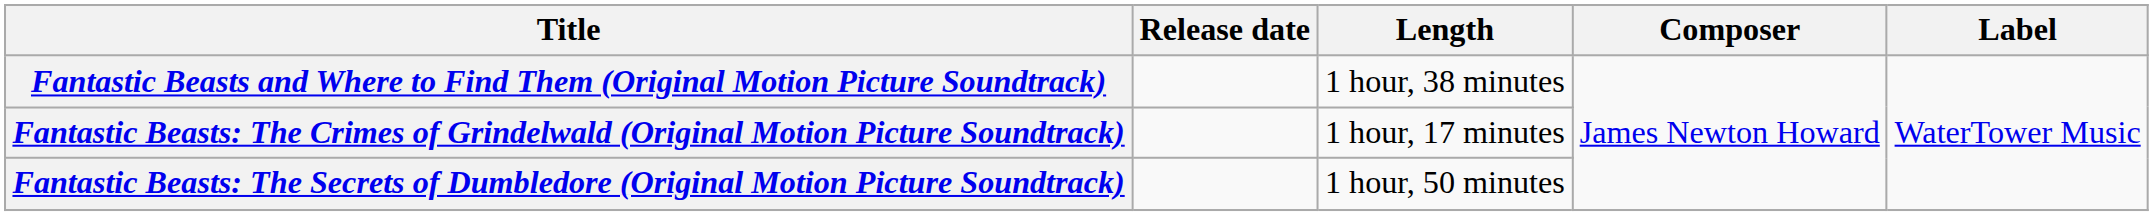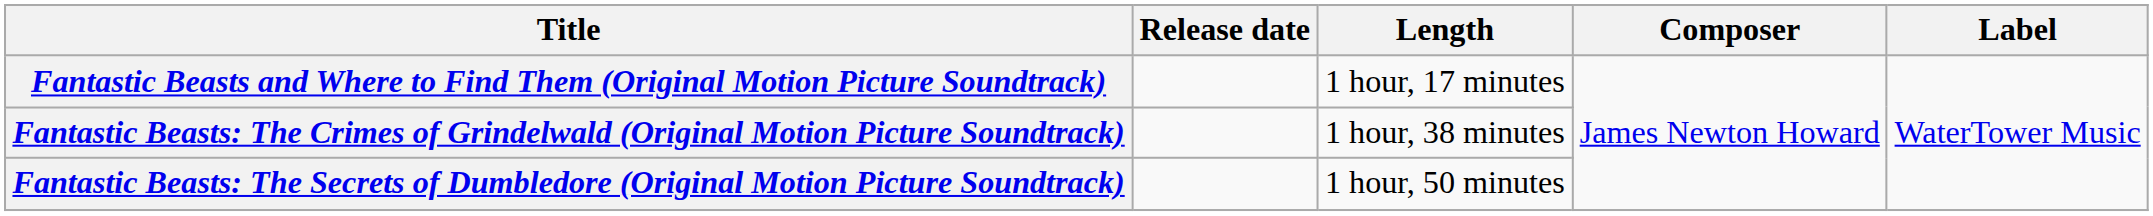(1445, 81) 1 hour, 38 minutes -> (1445, 81) 1 hour, 17 minutes
(1445, 132) 1 hour, 17 minutes -> (1445, 132) 1 hour, 38 minutes
